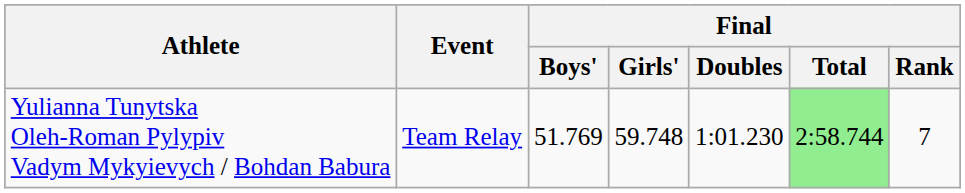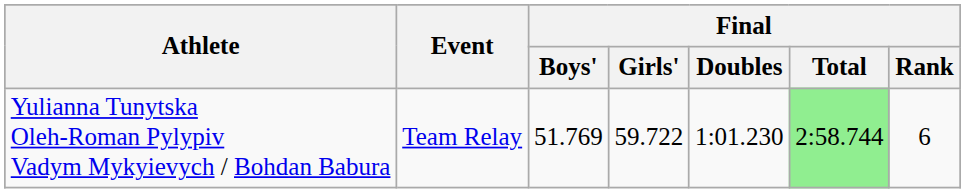(649, 137) 59.748 -> (649, 137) 59.722
(925, 137) 7 -> (925, 137) 6
